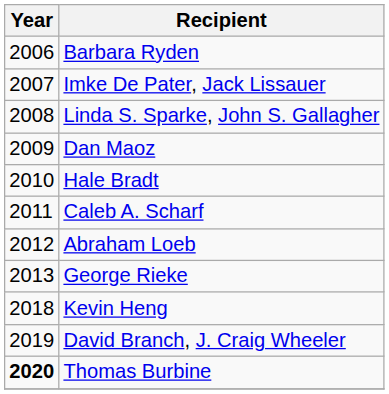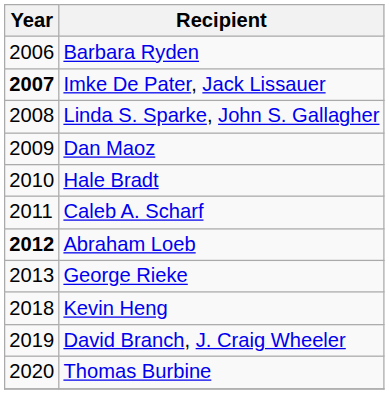(32, 84) normal -> (32, 84) bold
(32, 244) normal -> (32, 244) bold
(32, 372) bold -> (32, 372) normal
